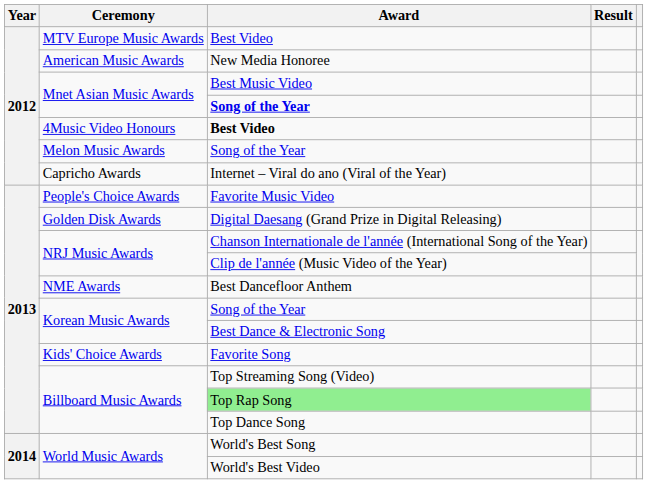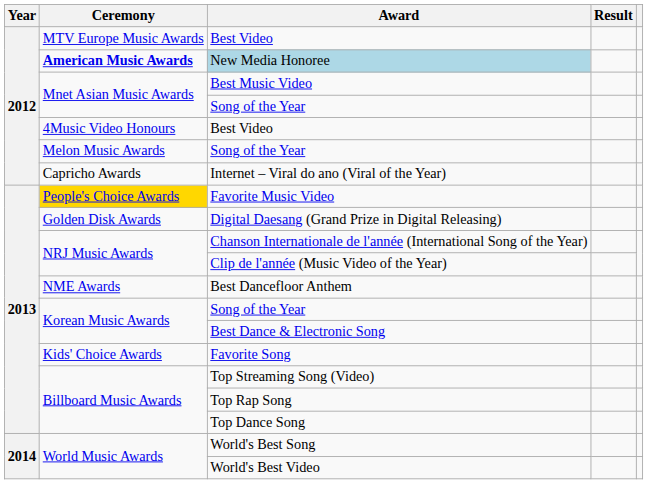(113, 60) normal -> (118, 60) bold
(270, 60) no background -> (270, 60) lightblue background
(260, 106) bold -> (258, 106) normal
(243, 128) bold -> (242, 128) normal
(111, 196) no background -> (111, 196) gold background
(251, 399) lightgreen background -> (251, 399) no background
